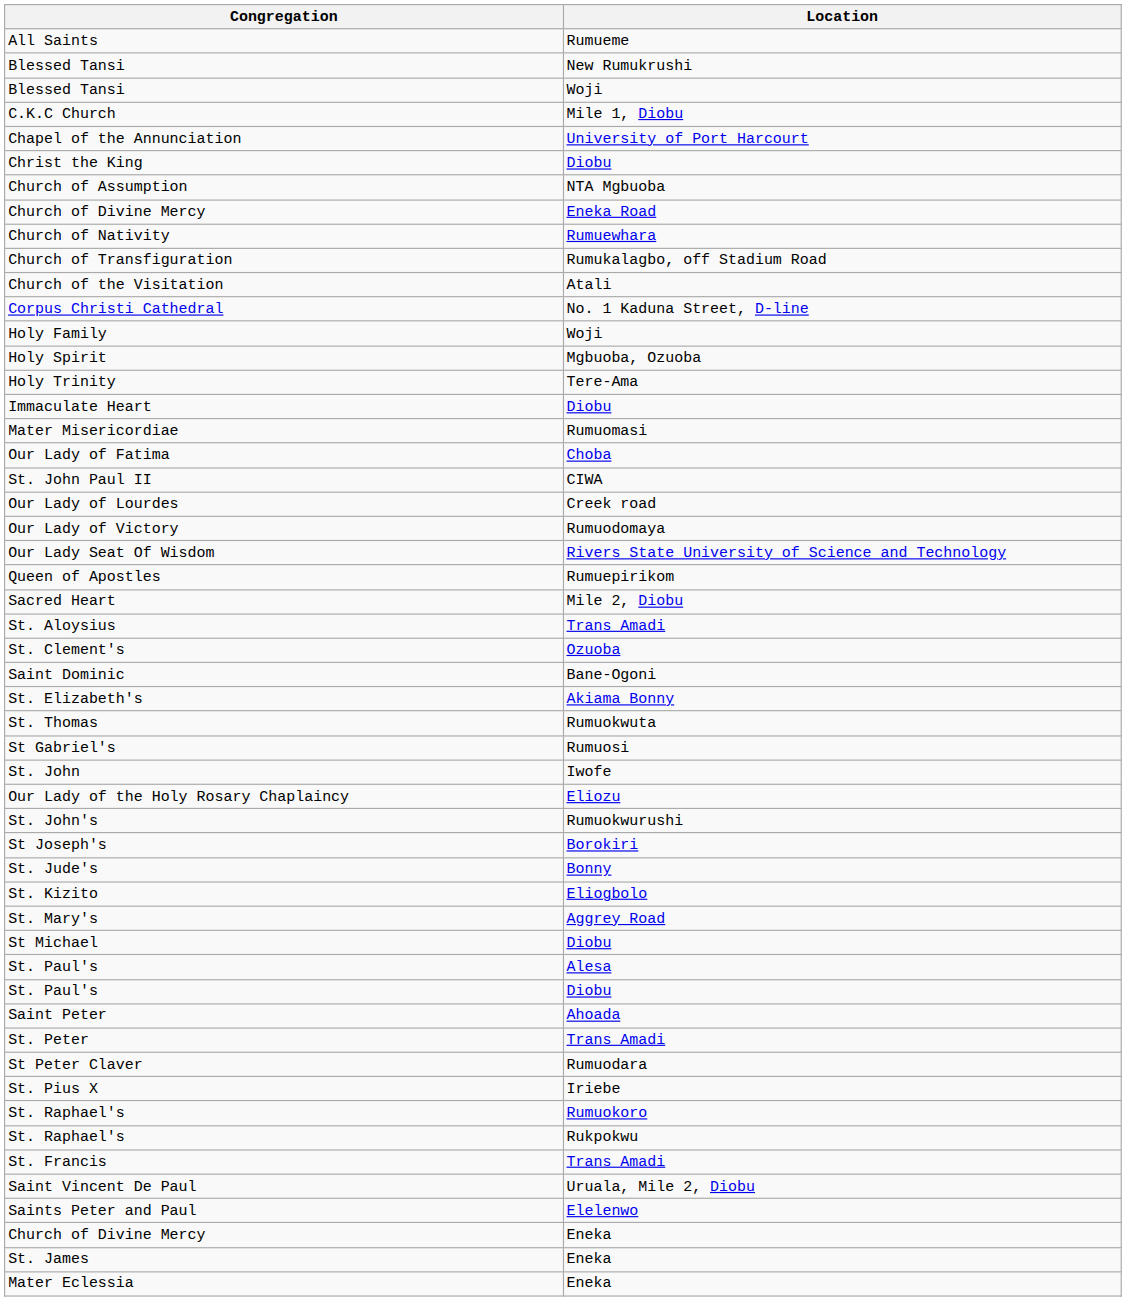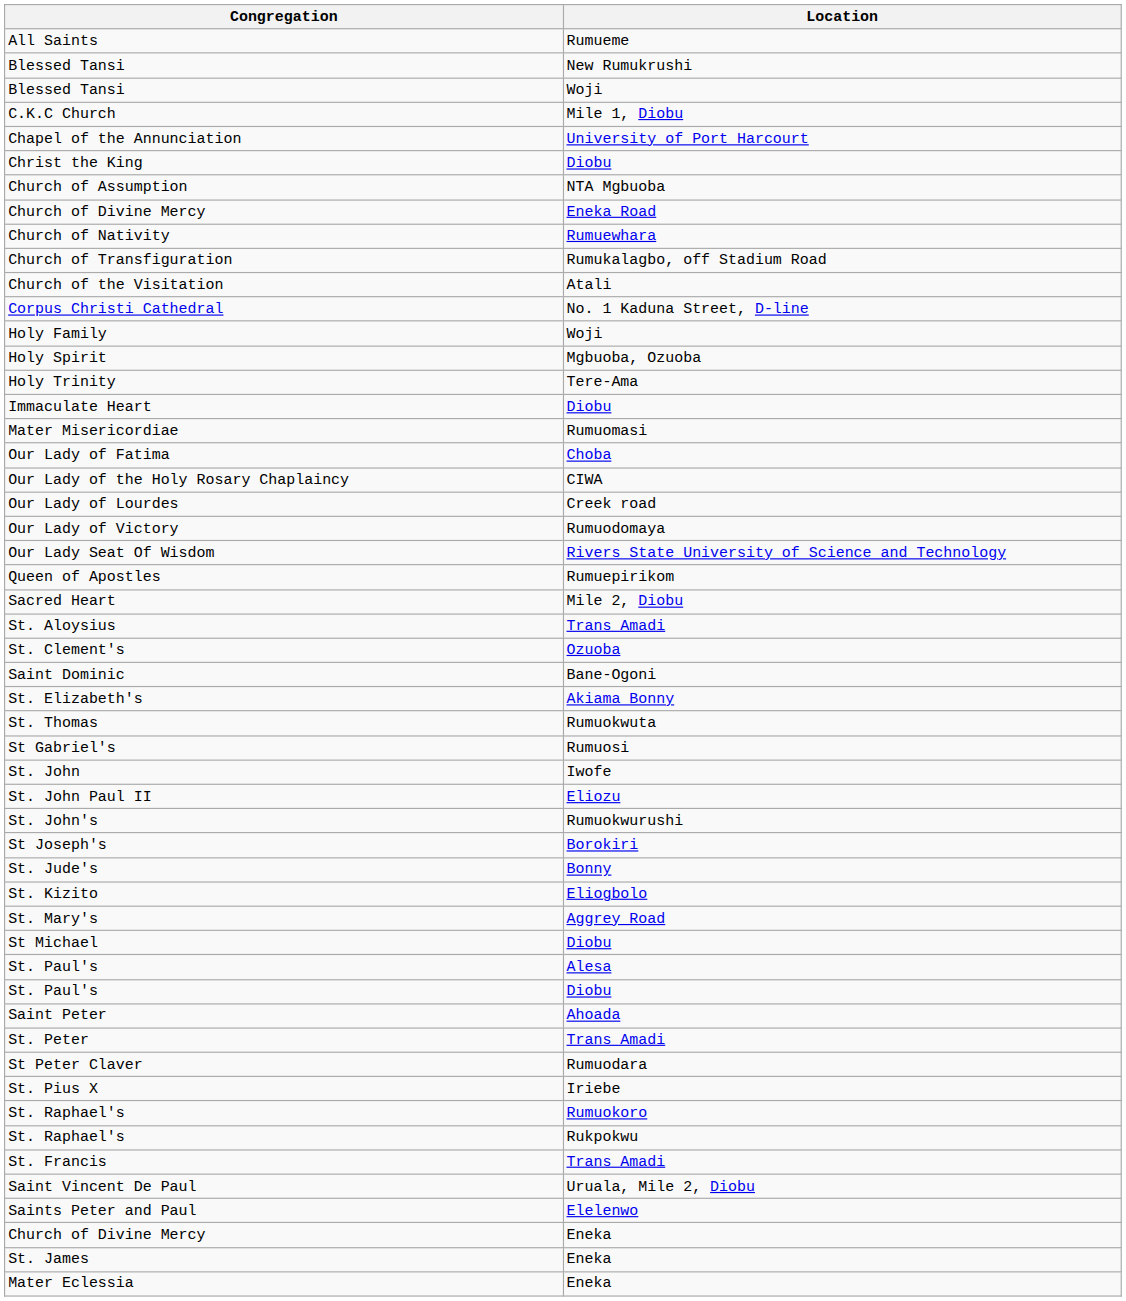(80, 480) St. John Paul II -> (179, 480) Our Lady of the Holy Rosary Chaplaincy
(179, 796) Our Lady of the Holy Rosary Chaplaincy -> (80, 796) St. John Paul II
